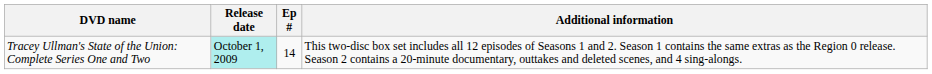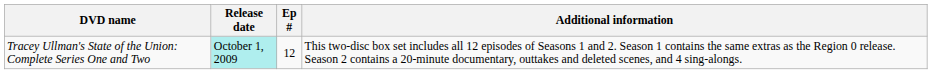(289, 52) 14 -> (289, 52) 12
